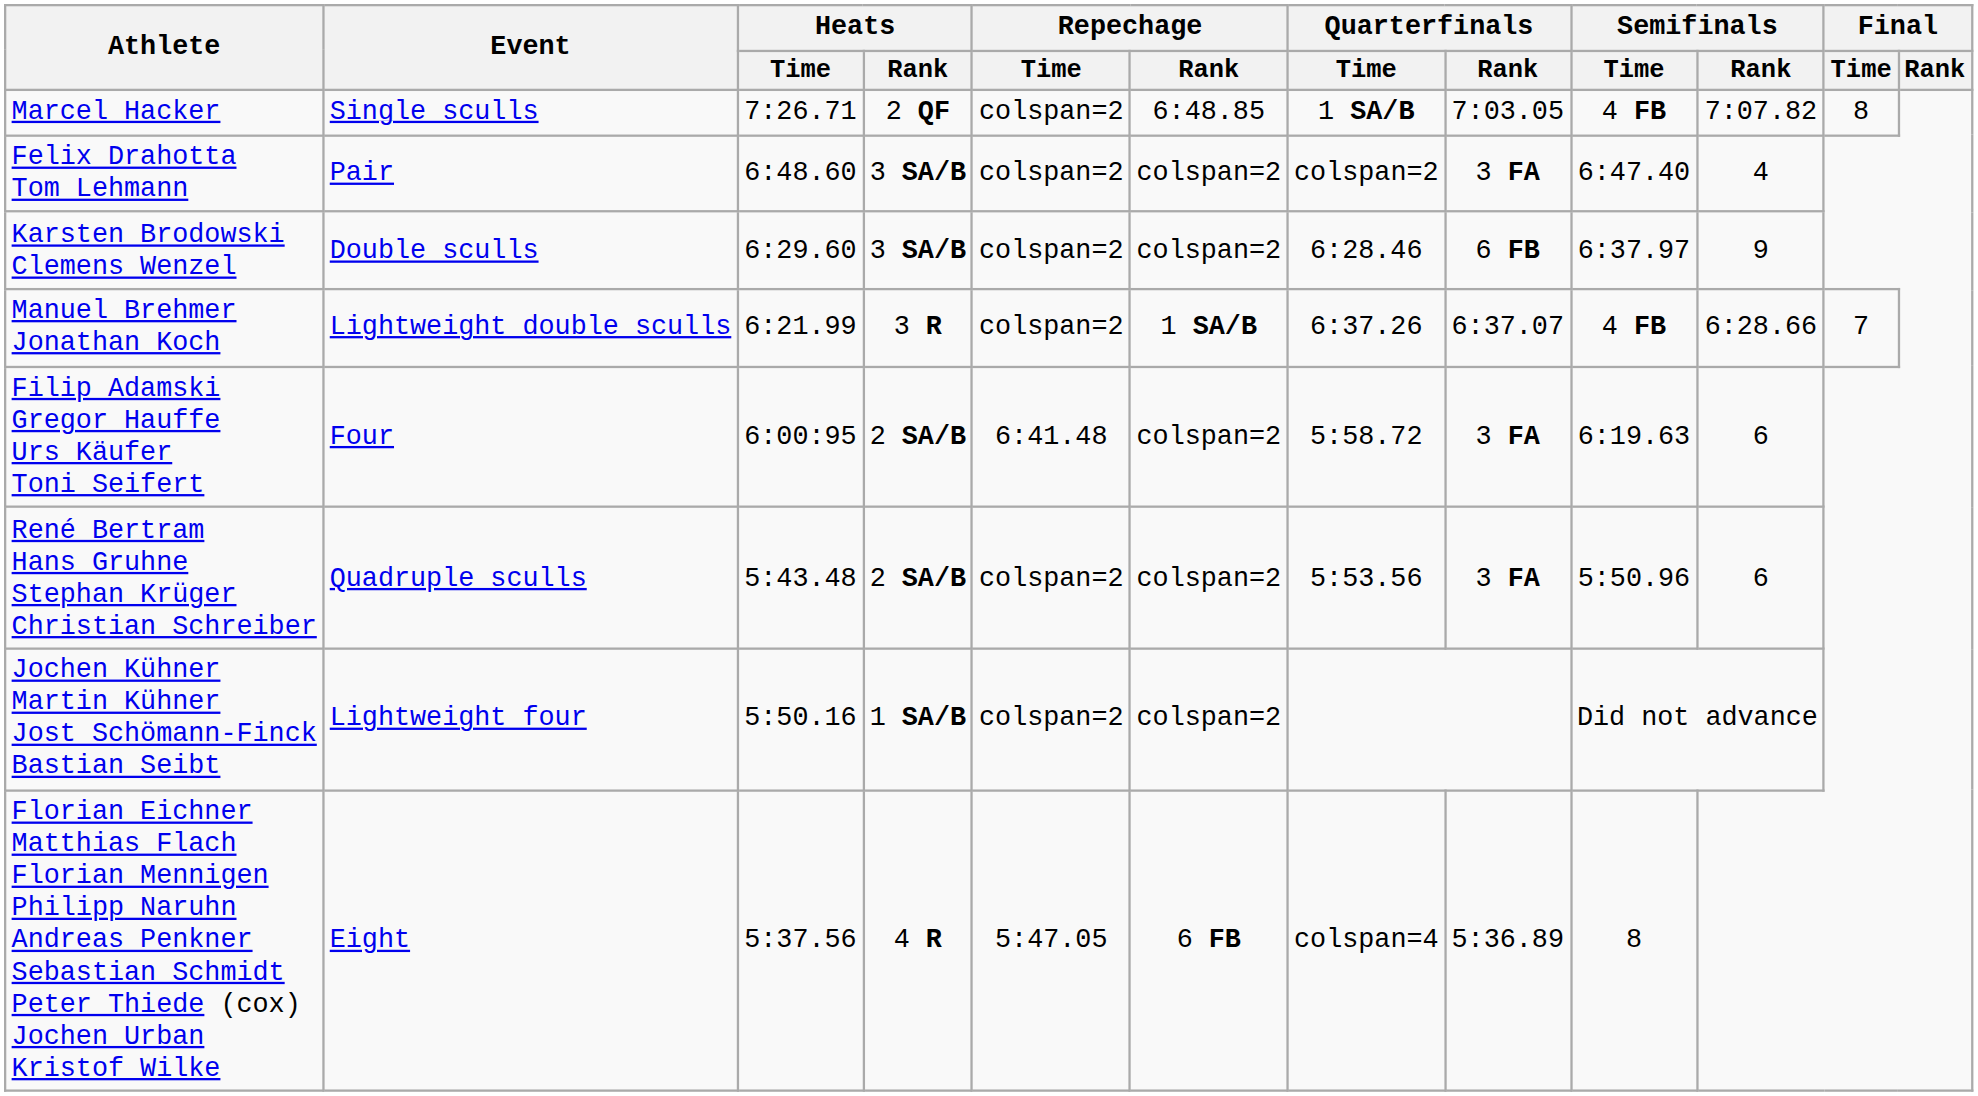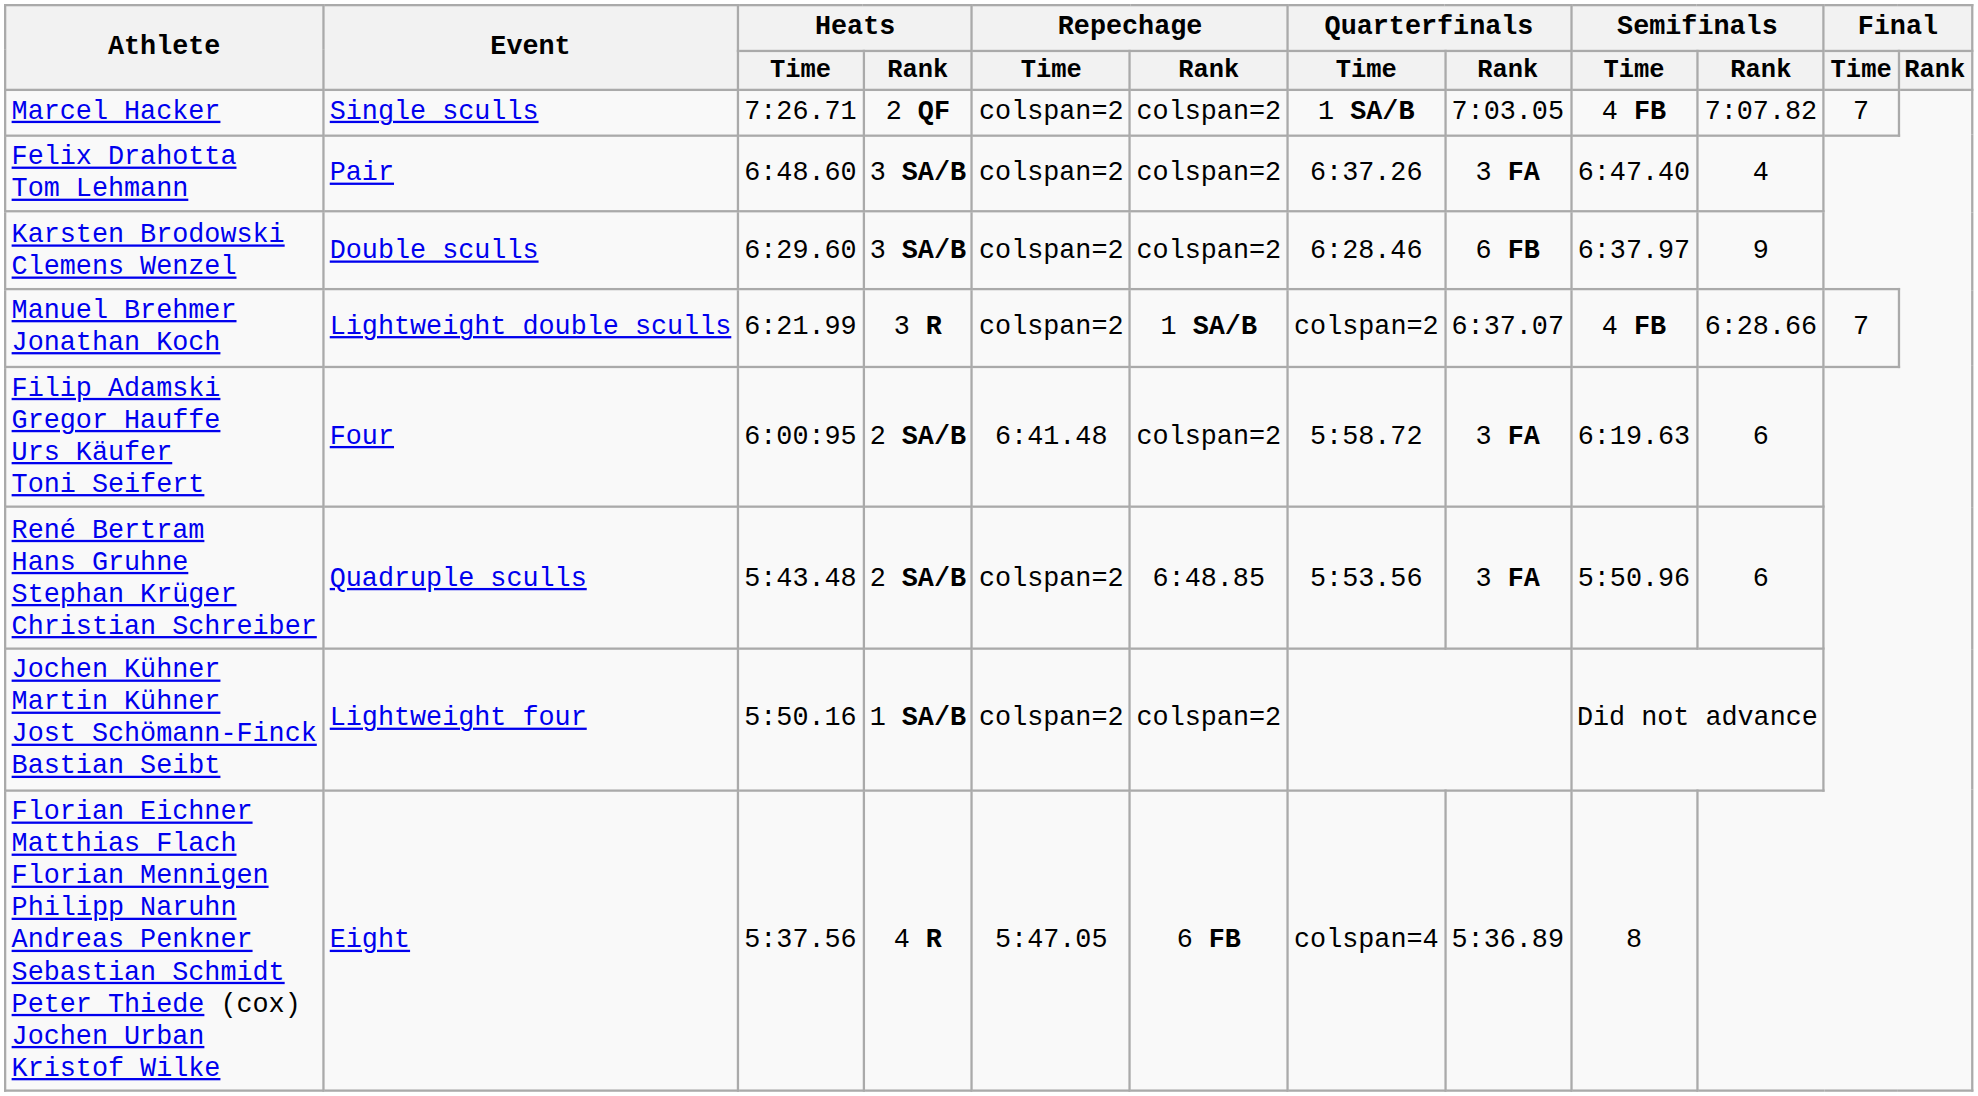(1209, 112) 6:48.85 -> (1209, 112) colspan=2
(1861, 112) 8 -> (1861, 112) 7
(1366, 173) colspan=2 -> (1366, 173) 6:37.26
(1366, 327) 6:37.26 -> (1366, 327) colspan=2
(1209, 578) colspan=2 -> (1209, 578) 6:48.85
